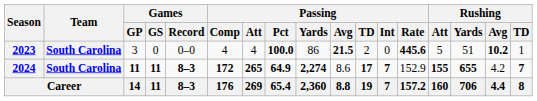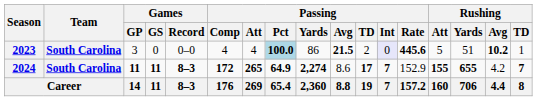(281, 50) no background -> (281, 50) lightblue background
(387, 50) no background -> (387, 50) lavender background
